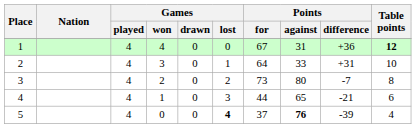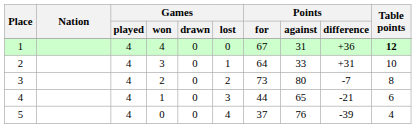(228, 115) bold -> (228, 115) normal
(301, 115) bold -> (301, 115) normal
